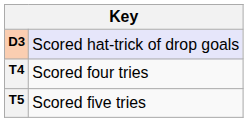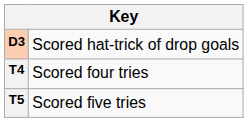(136, 44) lavender background -> (136, 44) no background
